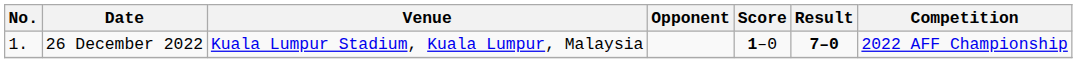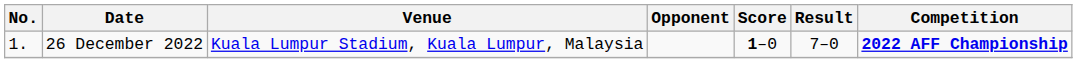(824, 45) bold -> (824, 45) normal
(965, 45) normal -> (965, 45) bold
